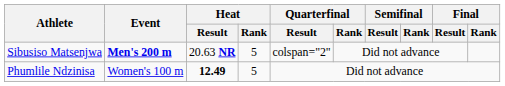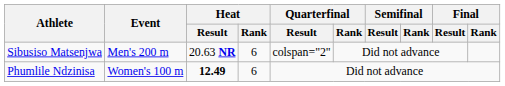(140, 52) bold -> (138, 52) normal
(254, 52) 5 -> (254, 52) 6
(254, 72) 5 -> (254, 72) 6
